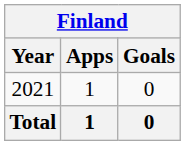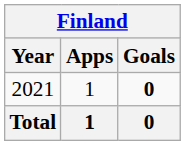(149, 88) normal -> (149, 88) bold
